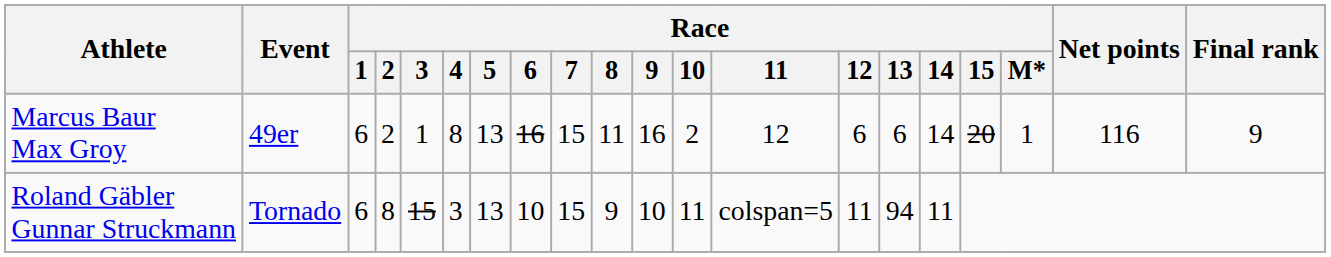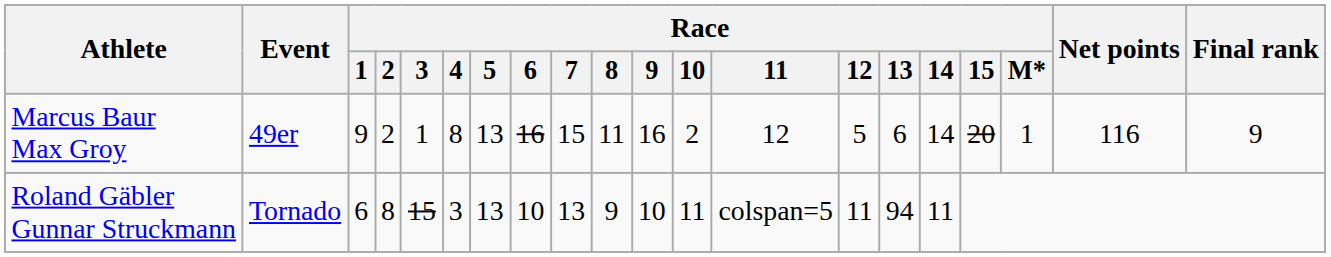(361, 133) 6 -> (361, 133) 9
(859, 133) 6 -> (859, 133) 5
(571, 212) 15 -> (571, 212) 13
